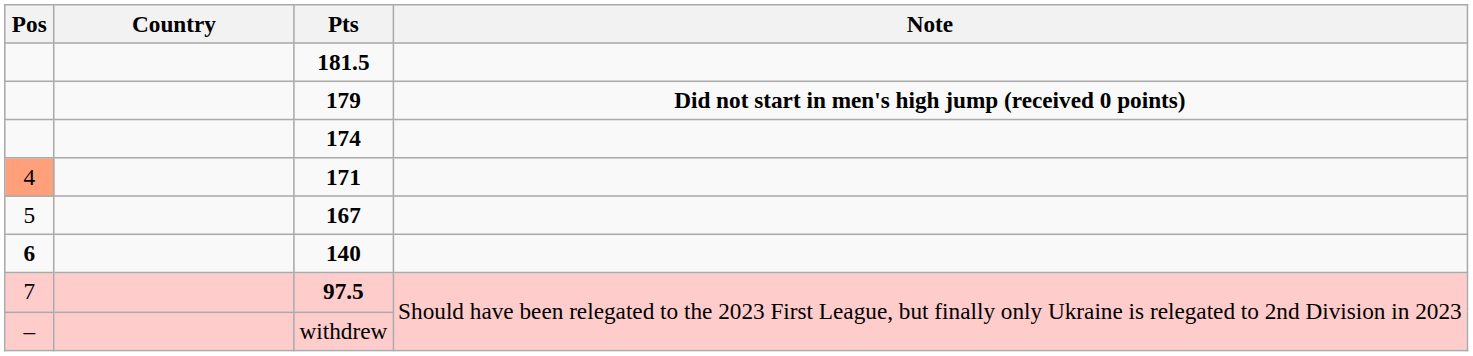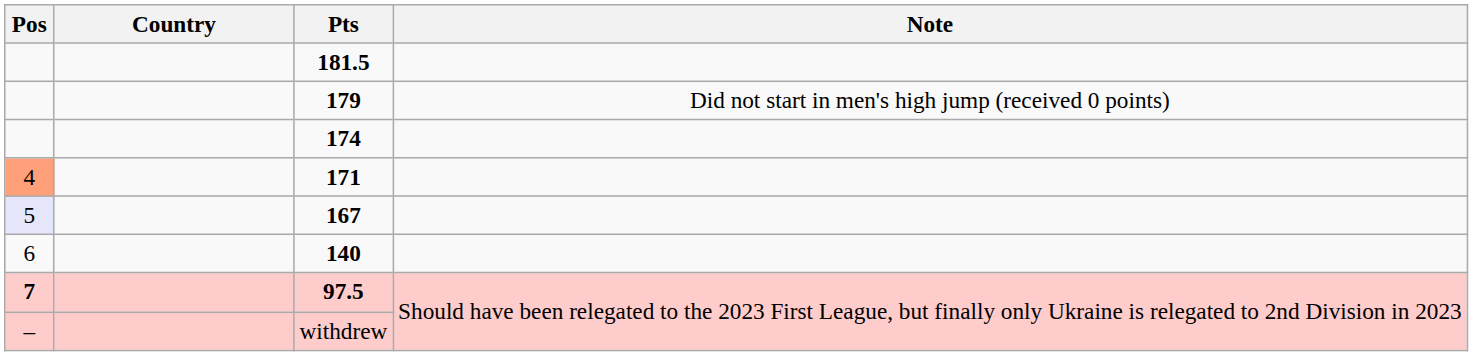(930, 100) bold -> (930, 100) normal
(29, 215) no background -> (29, 215) lavender background
(29, 253) bold -> (29, 253) normal
(29, 292) normal -> (29, 292) bold
